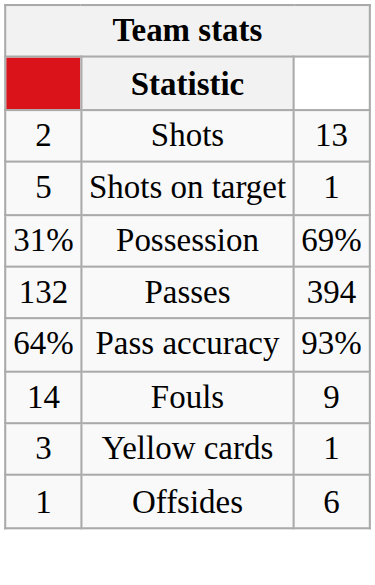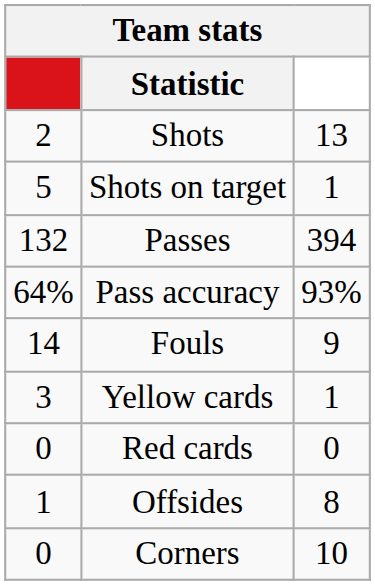- row: (188, 239)
+ row: (187, 448)
(331, 501) 6 -> (331, 501) 8
+ row: (187, 553)
